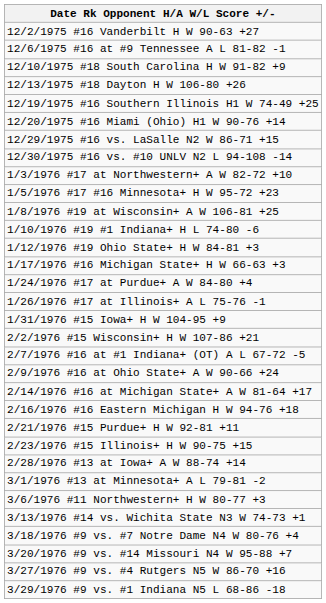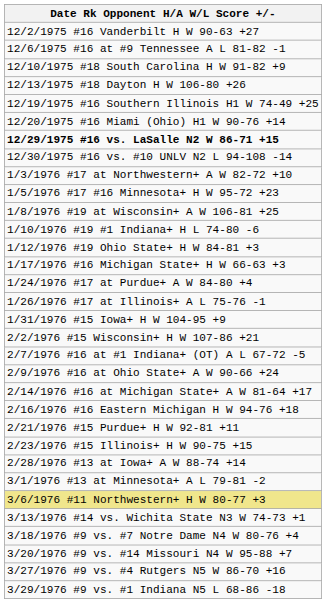(143, 139) normal -> (143, 139) bold
(136, 500) no background -> (136, 500) khaki background
